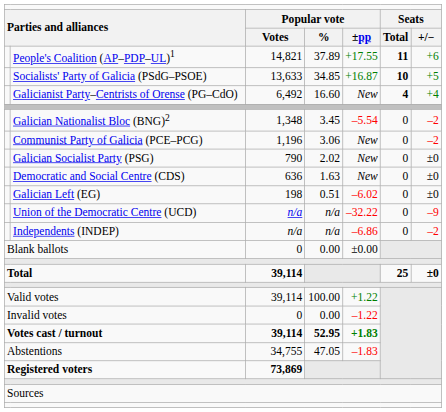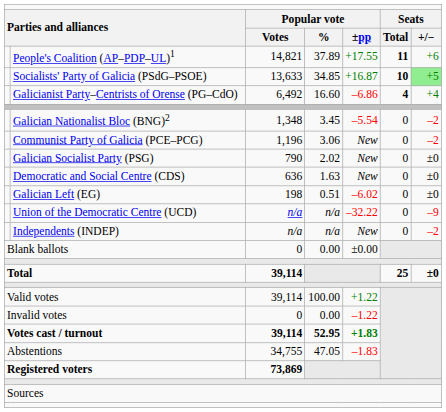(433, 76) no background -> (433, 76) lightgreen background
(367, 95) New -> (365, 95) –6.86
(365, 231) –6.86 -> (367, 231) New
